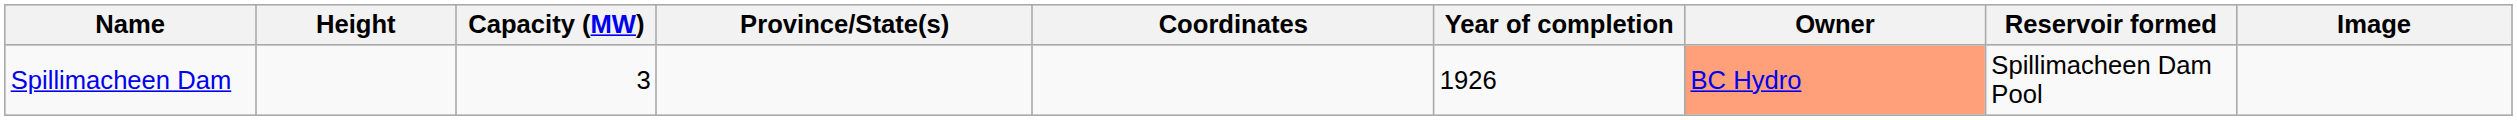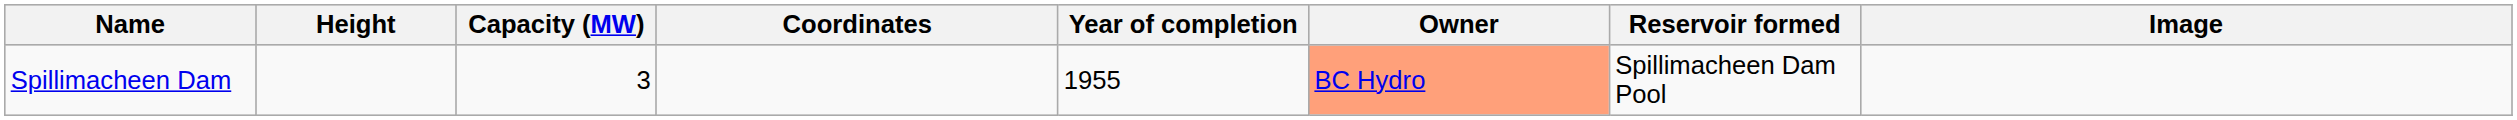- column: (845, 24)
(1468, 79) 1926 -> (1092, 79) 1955
